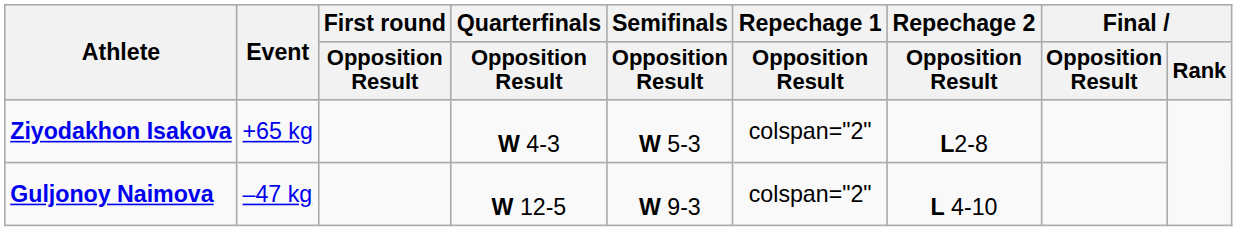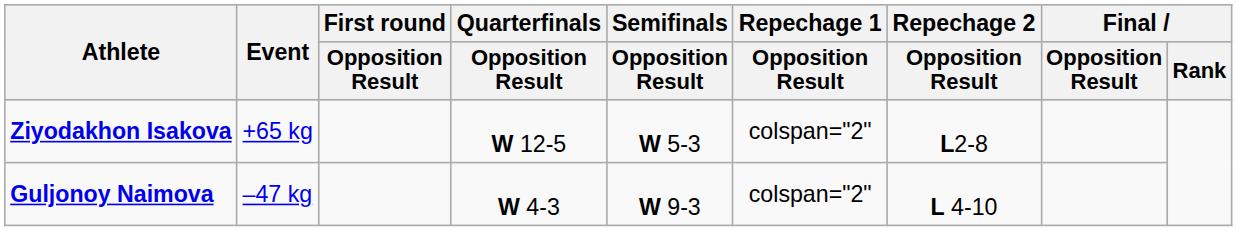(529, 145) W 4-3 -> (529, 145) W 12-5
(529, 207) W 12-5 -> (529, 207) W 4-3
